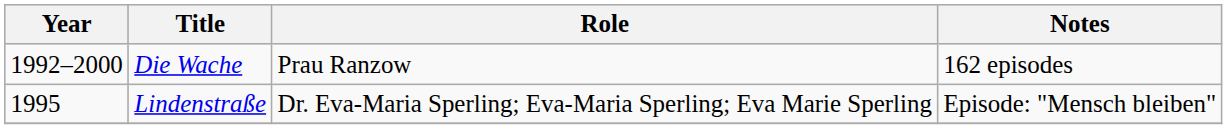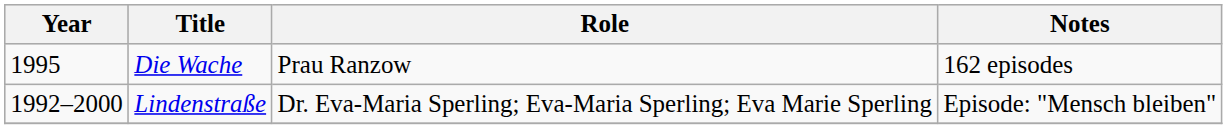(67, 63) 1992–2000 -> (35, 63) 1995
(35, 103) 1995 -> (67, 103) 1992–2000
